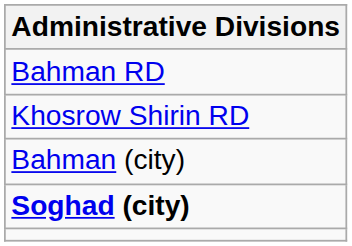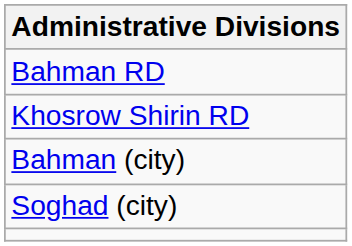(101, 205) bold -> (94, 205) normal
